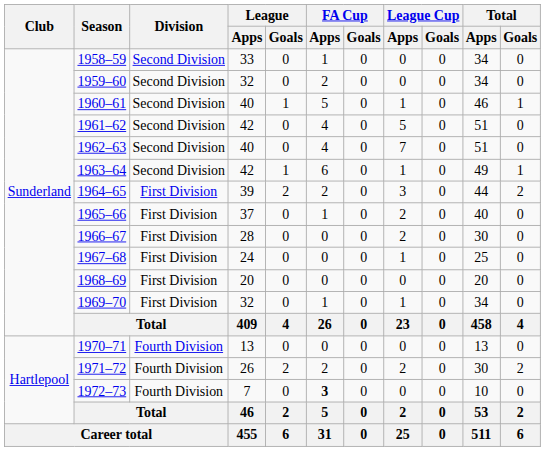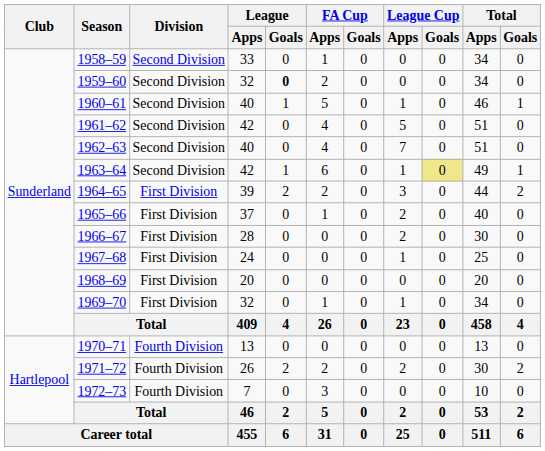(286, 81) normal -> (286, 81) bold
(442, 170) no background -> (442, 170) khaki background
(325, 390) bold -> (325, 390) normal
